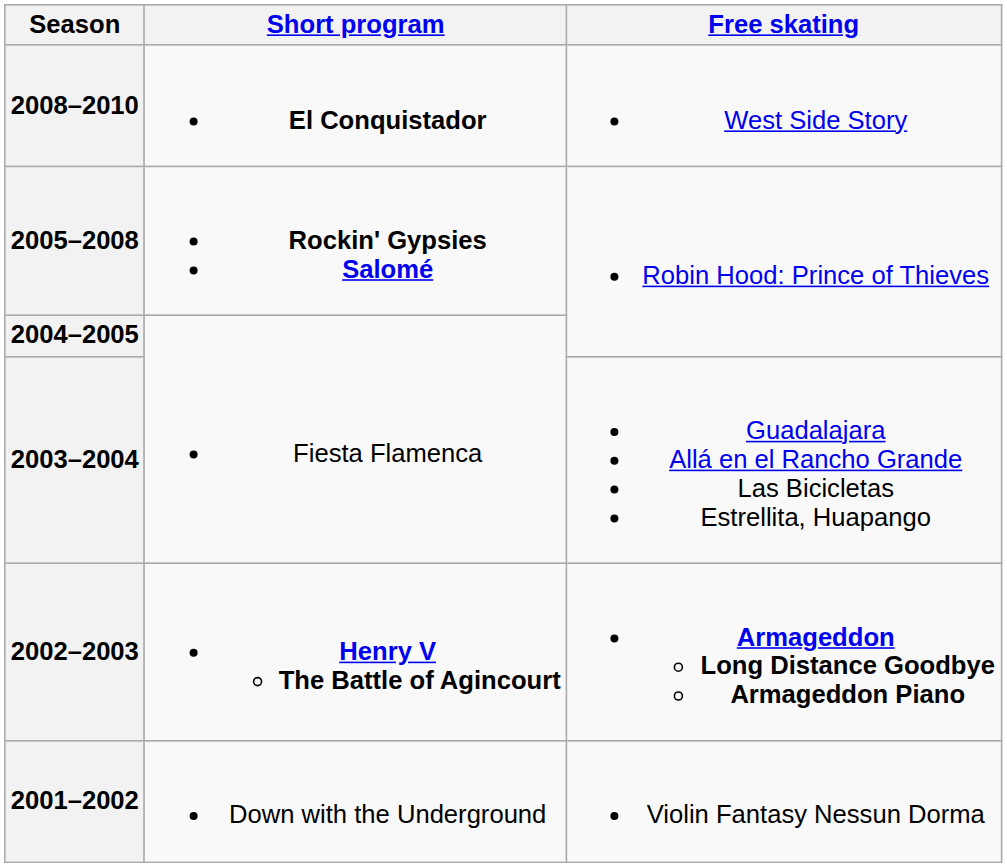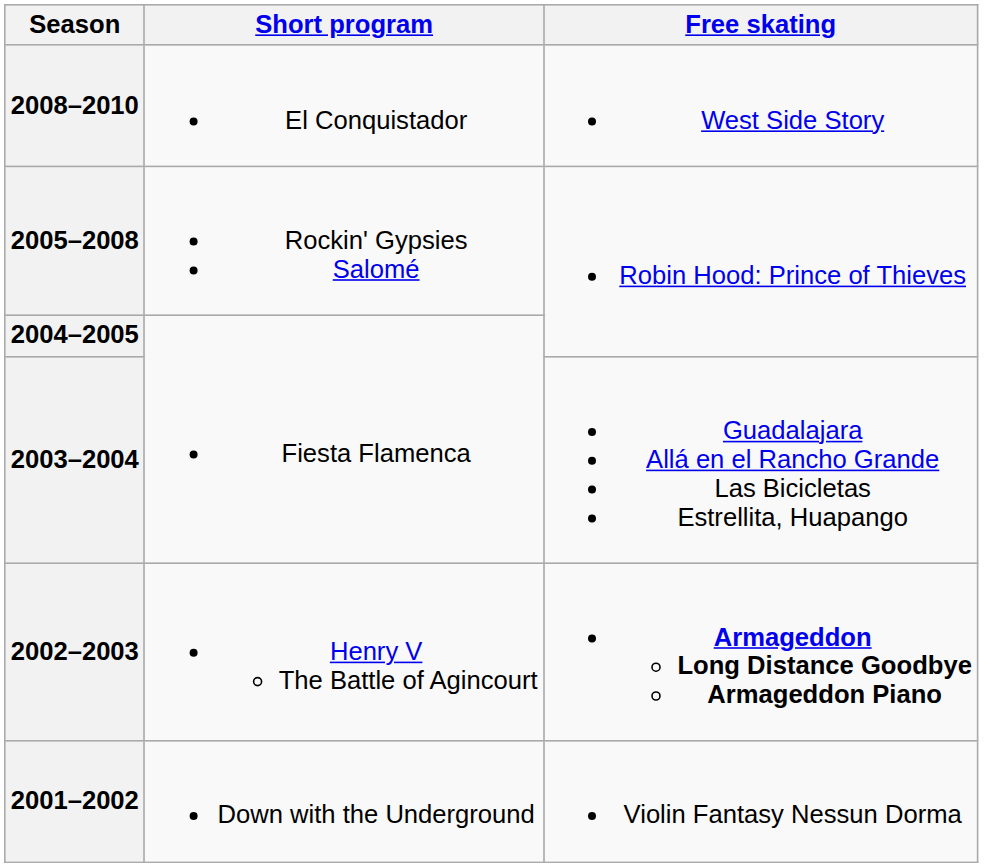(356, 120) bold -> (344, 120) normal
(356, 255) bold -> (344, 255) normal
(356, 666) bold -> (344, 666) normal
